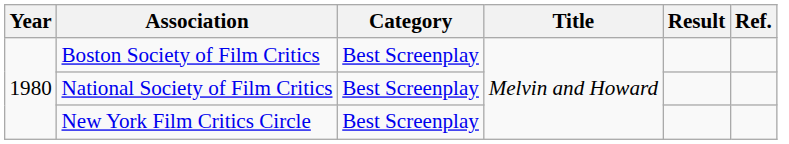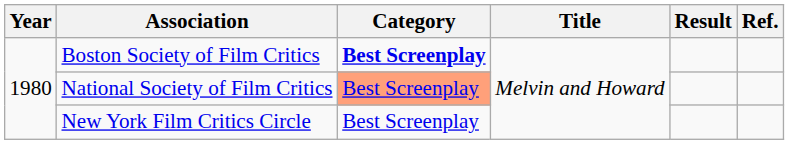(411, 54) normal -> (414, 54) bold
(411, 88) no background -> (411, 88) lightsalmon background
